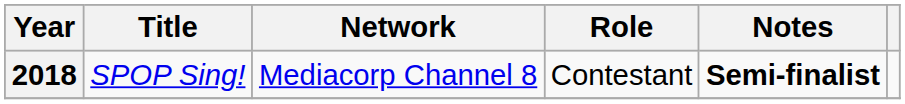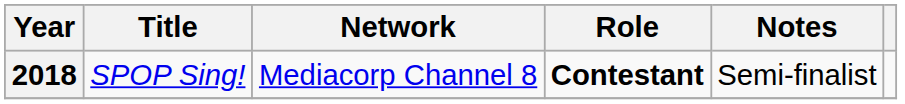(622, 74) normal -> (627, 74) bold
(793, 74) bold -> (797, 74) normal
